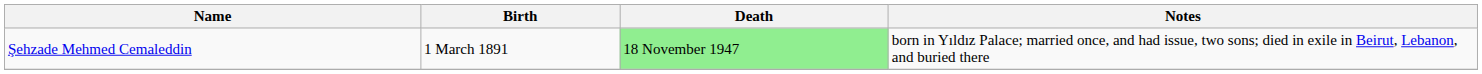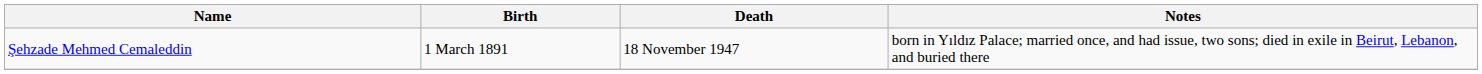(681, 48) lightgreen background -> (681, 48) no background
